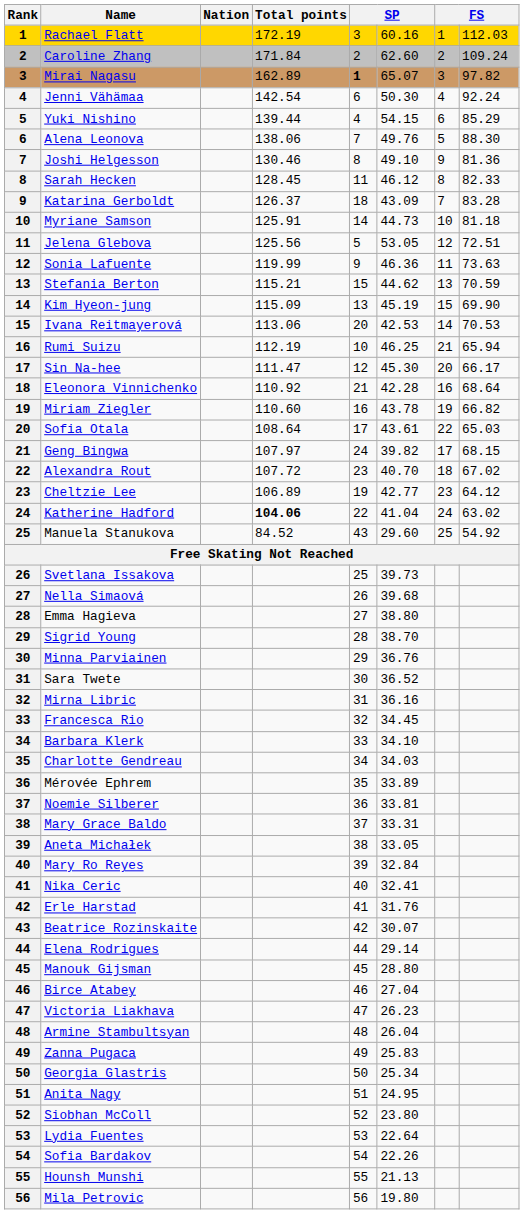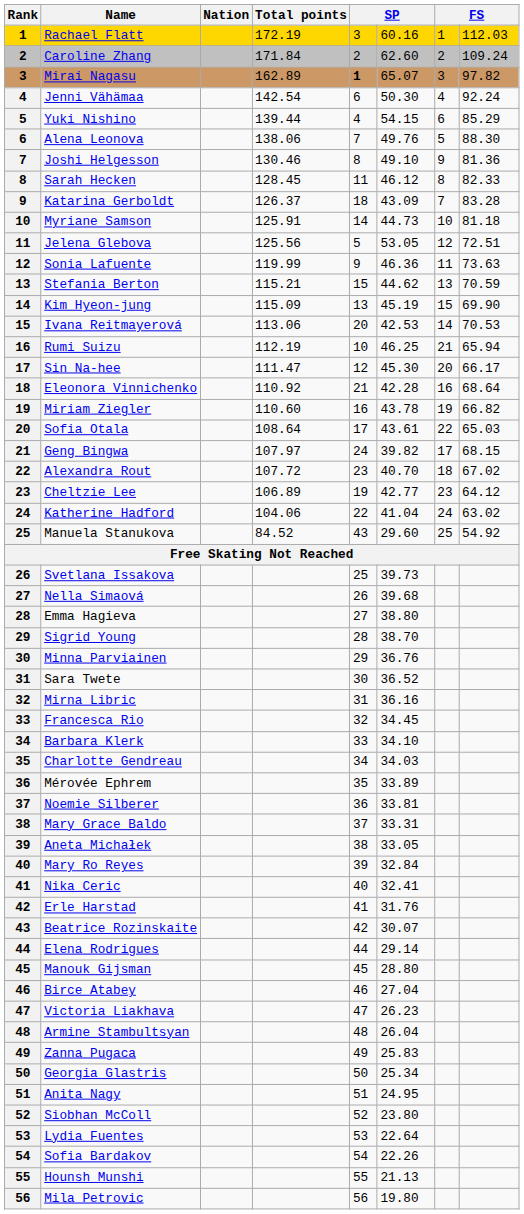(278, 513) bold -> (278, 513) normal
